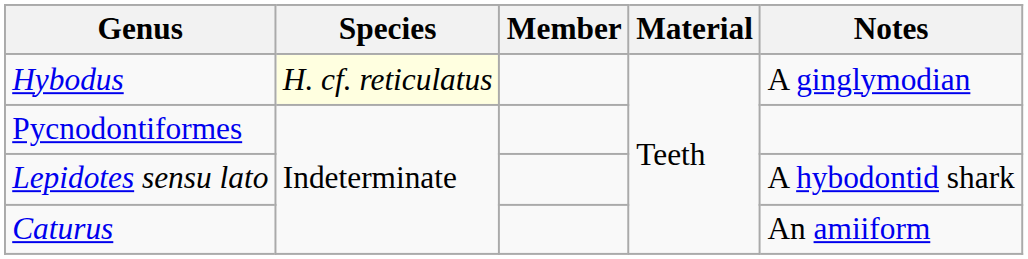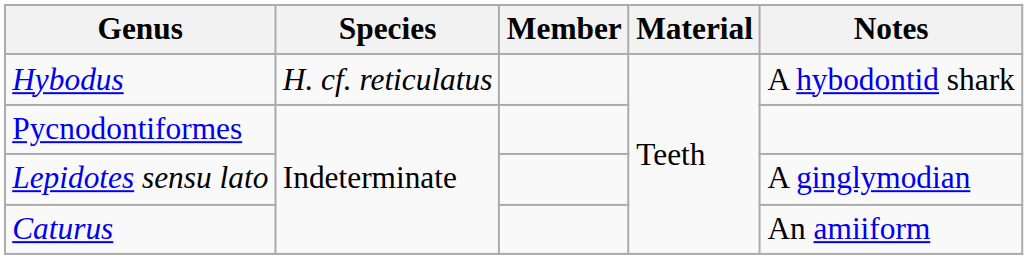(388, 79) lightyellow background -> (388, 79) no background
(869, 79) A ginglymodian -> (891, 79) A hybodontid shark
(891, 178) A hybodontid shark -> (869, 178) A ginglymodian
